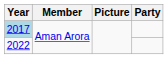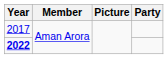(18, 29) lightblue background -> (18, 29) no background
(18, 45) normal -> (18, 45) bold
